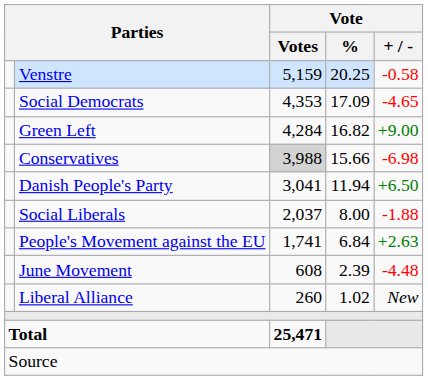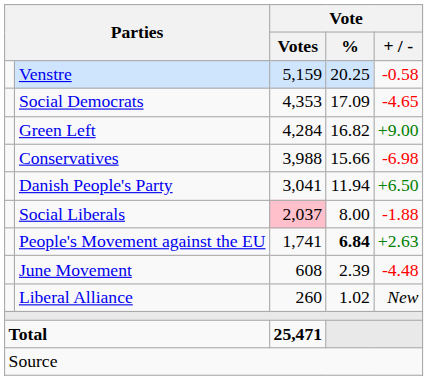(302, 158) lightgrey background -> (302, 158) no background
(302, 213) no background -> (302, 213) pink background
(354, 241) normal -> (354, 241) bold
